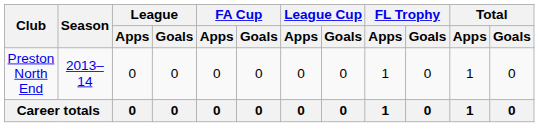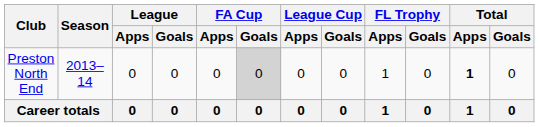(259, 73) no background -> (259, 73) lightgrey background
(470, 73) normal -> (470, 73) bold
